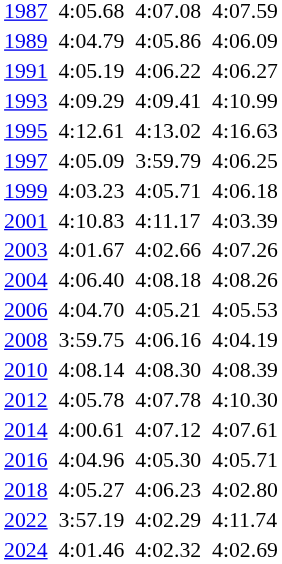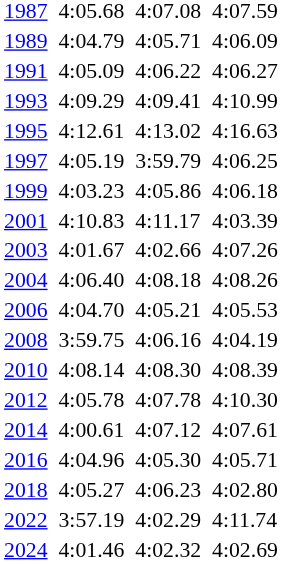(168, 41) 4:05.86 -> (168, 41) 4:05.71
(91, 70) 4:05.19 -> (91, 70) 4:05.09
(91, 160) 4:05.09 -> (91, 160) 4:05.19
(168, 190) 4:05.71 -> (168, 190) 4:05.86
